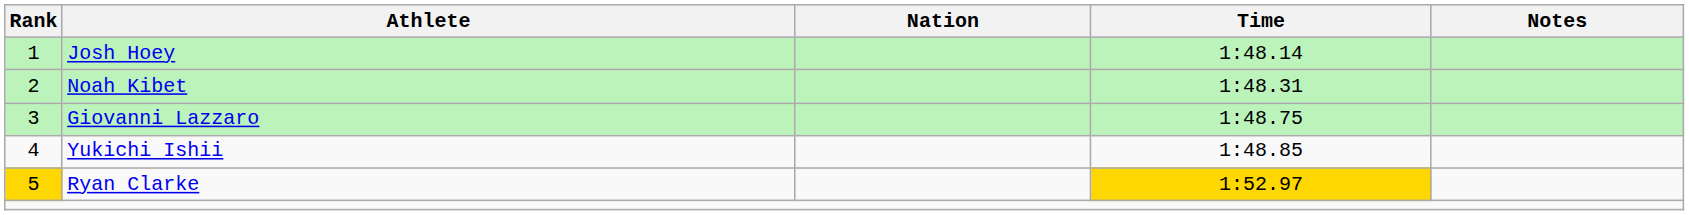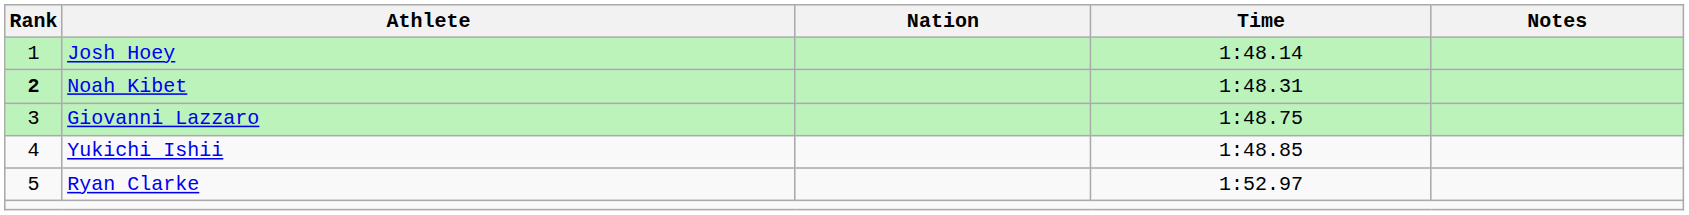(34, 86) normal -> (34, 86) bold
(34, 184) gold background -> (34, 184) no background
(1261, 184) gold background -> (1261, 184) no background
